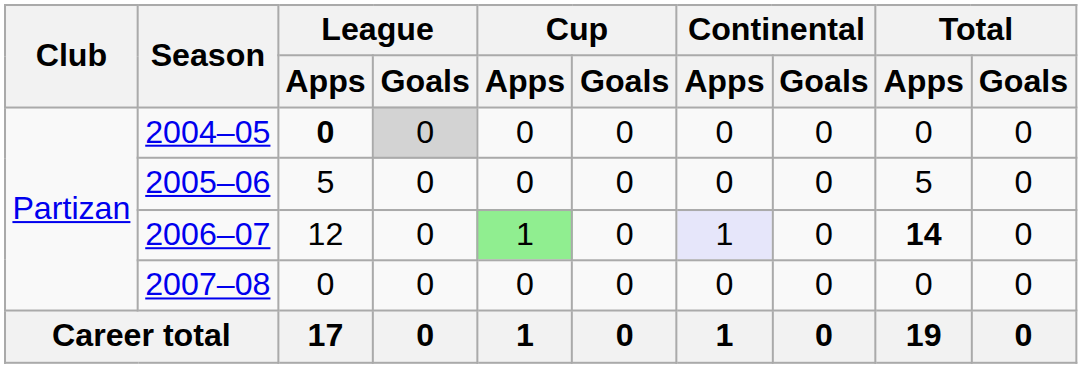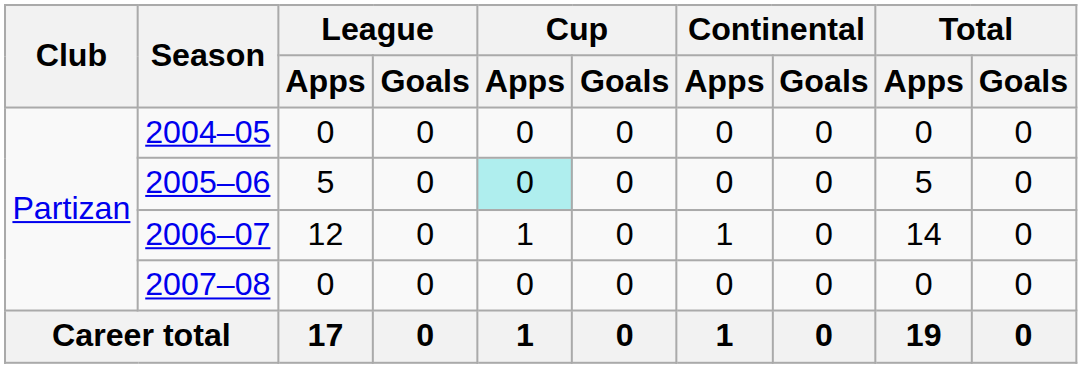(325, 132) bold -> (325, 132) normal
(425, 132) lightgrey background -> (425, 132) no background
(525, 183) no background -> (525, 183) paleturquoise background
(525, 234) lightgreen background -> (525, 234) no background
(724, 234) lavender background -> (724, 234) no background
(924, 234) bold -> (924, 234) normal
